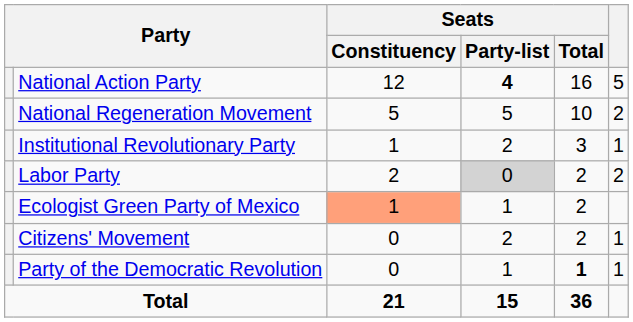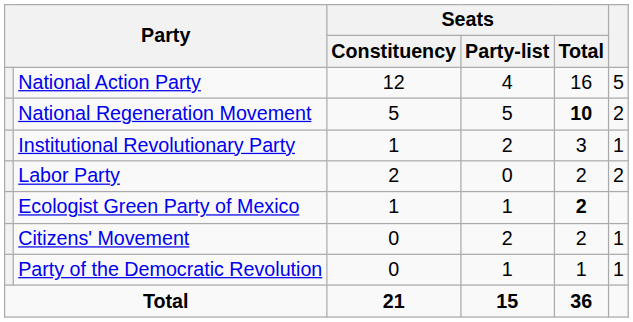(507, 82) bold -> (507, 82) normal
(581, 113) normal -> (581, 113) bold
(507, 176) lightgrey background -> (507, 176) no background
(394, 207) lightsalmon background -> (394, 207) no background
(581, 207) normal -> (581, 207) bold
(581, 269) bold -> (581, 269) normal
